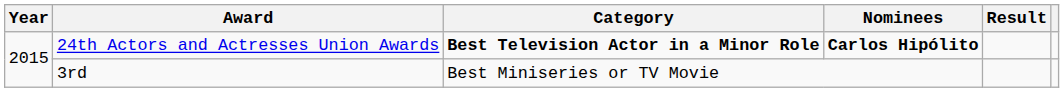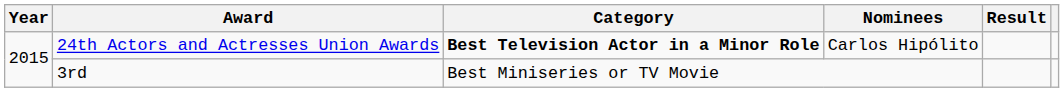(903, 46) bold -> (903, 46) normal
